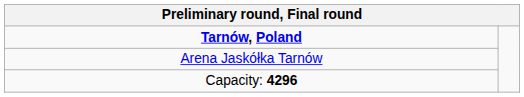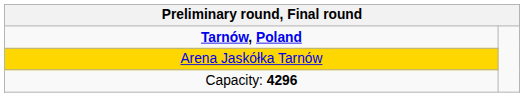(251, 59) no background -> (251, 59) gold background
